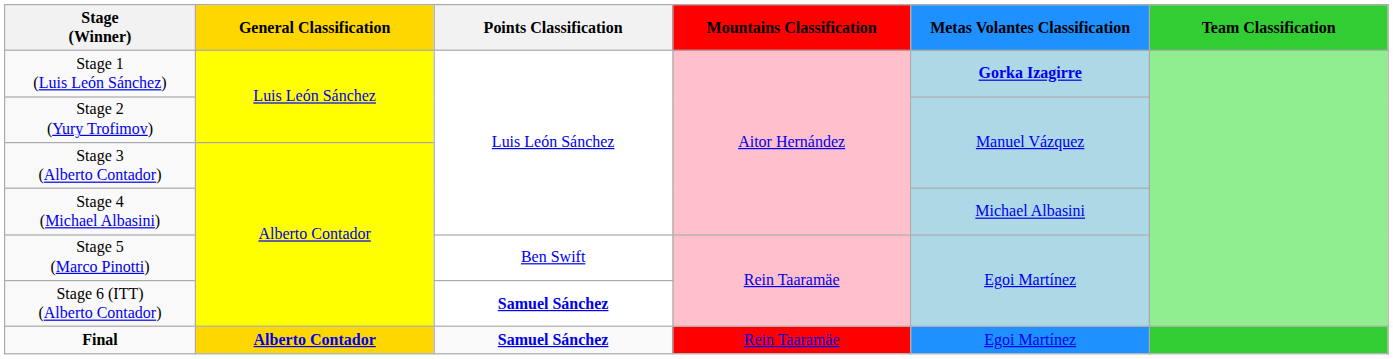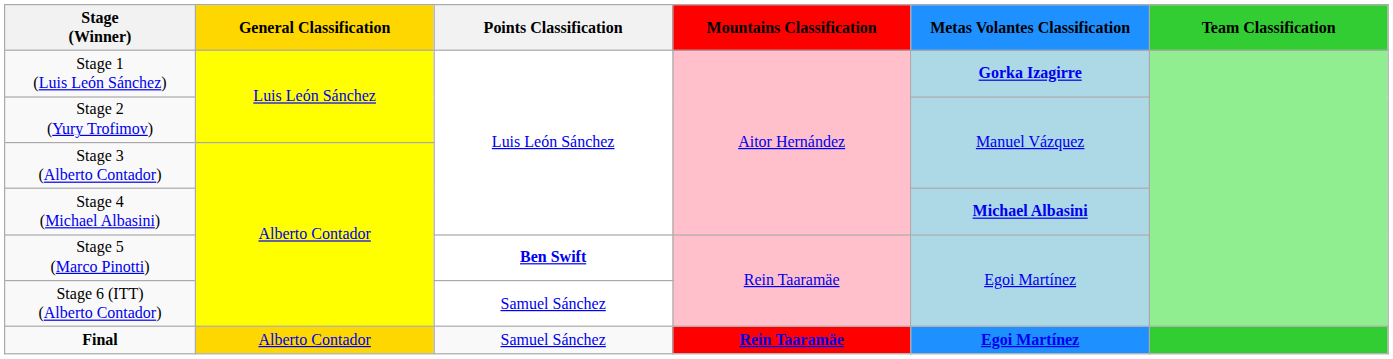(1030, 211) normal -> (1030, 211) bold
(553, 257) normal -> (553, 257) bold
(553, 303) bold -> (553, 303) normal
(315, 340) bold -> (315, 340) normal
(553, 340) bold -> (553, 340) normal
(792, 340) normal -> (792, 340) bold
(1030, 340) normal -> (1030, 340) bold
